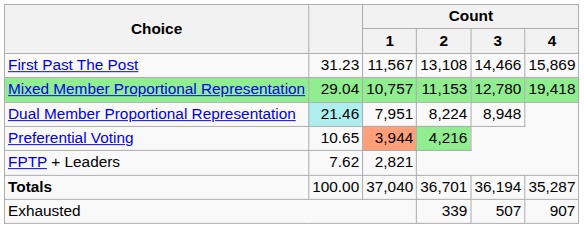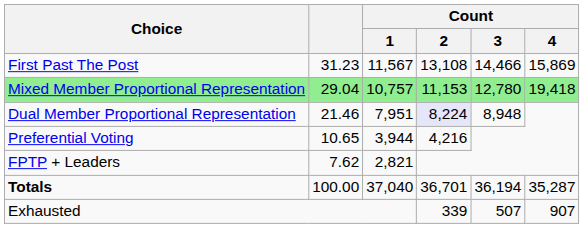(340, 114) paleturquoise background -> (340, 114) no background
(448, 114) no background -> (448, 114) lavender background
(394, 138) lightsalmon background -> (394, 138) no background
(448, 138) lightgreen background -> (448, 138) no background
